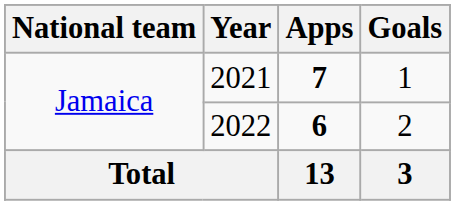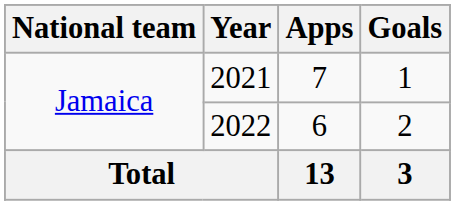(319, 77) bold -> (319, 77) normal
(319, 125) bold -> (319, 125) normal
